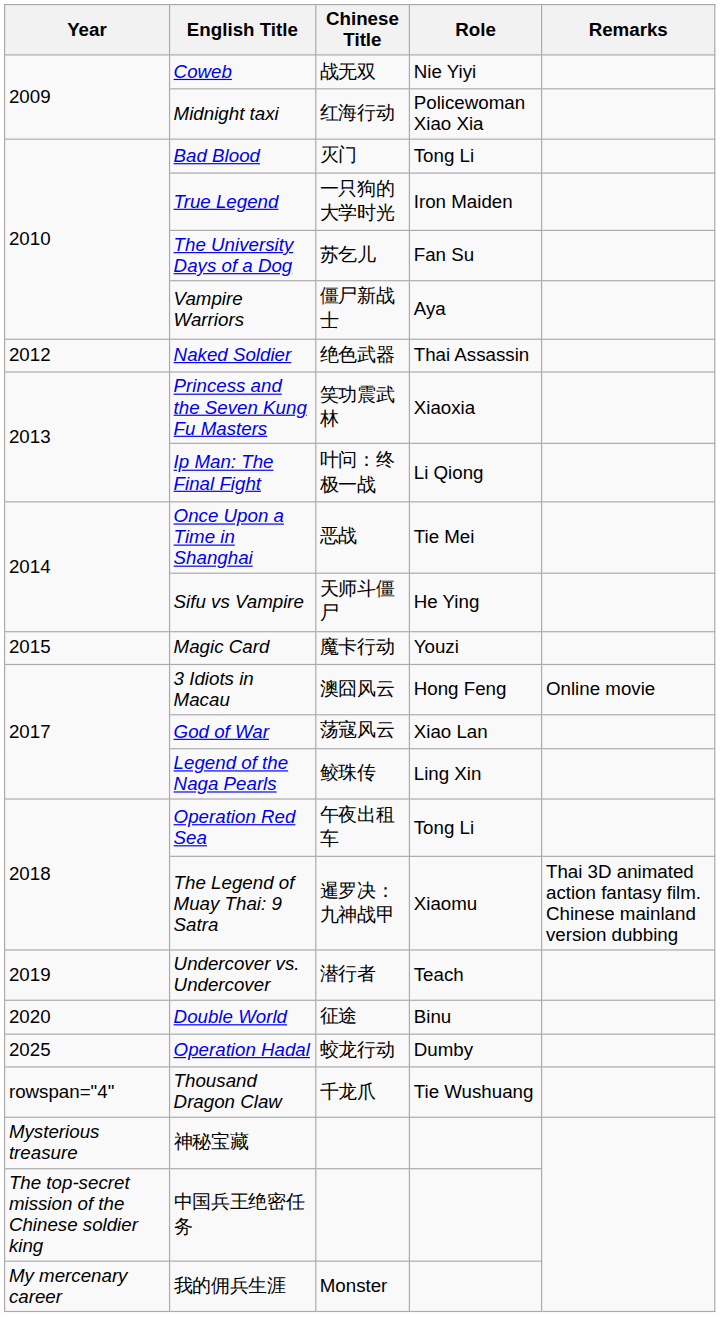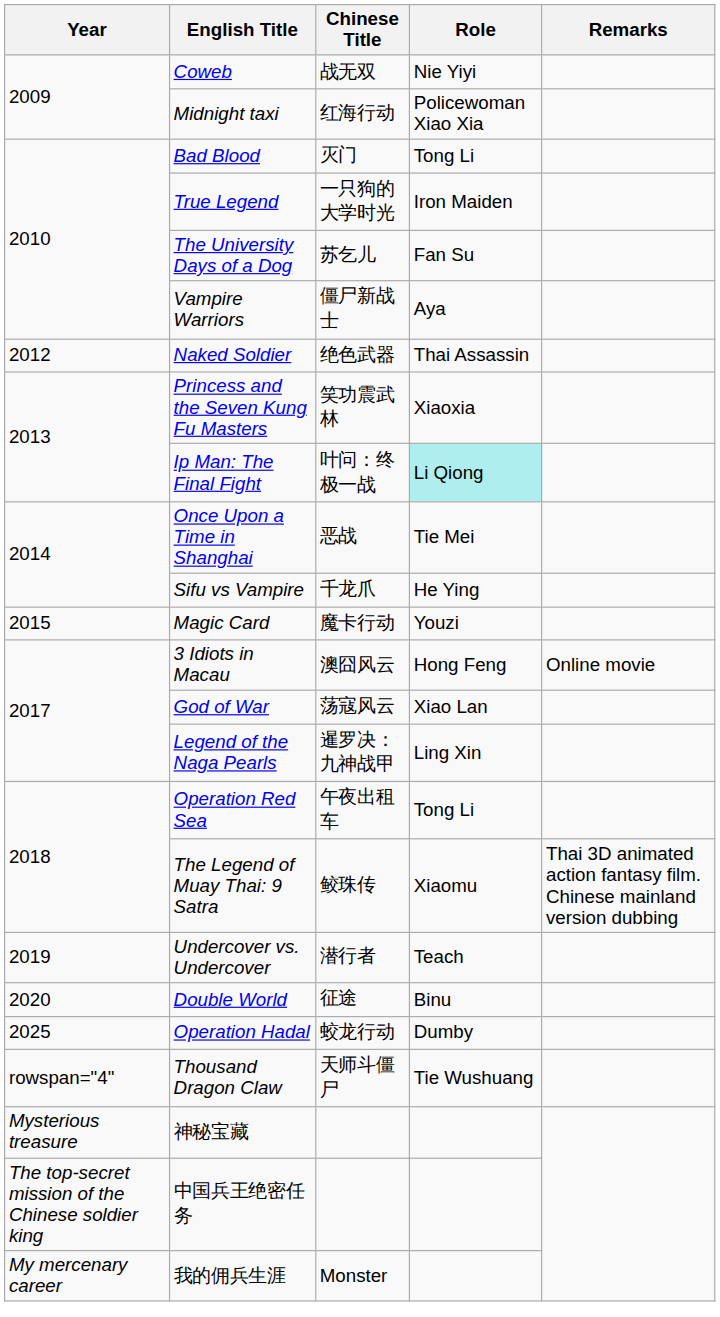(449, 472) no background -> (449, 472) paleturquoise background
(357, 601) 天师斗僵尸 -> (348, 589) 千龙爪
(348, 772) 鲛珠传 -> (357, 751) 暹罗决：九神战甲
(357, 902) 暹罗决：九神战甲 -> (348, 884) 鲛珠传
(348, 1091) 千龙爪 -> (357, 1077) 天师斗僵尸
